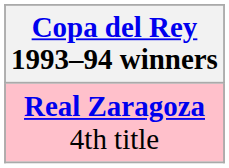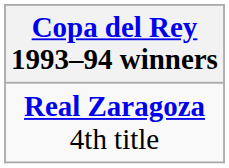(115, 122) pink background -> (115, 122) no background
